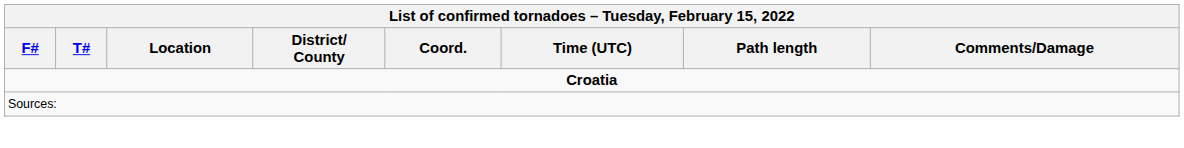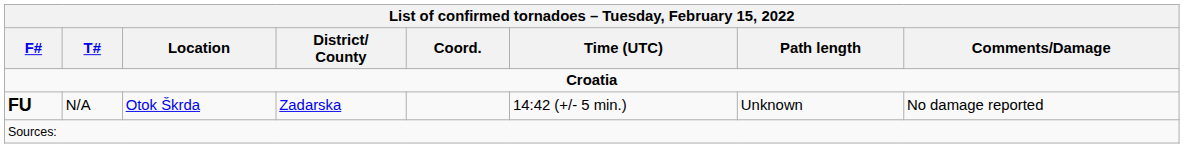+ row: (20, 105)
